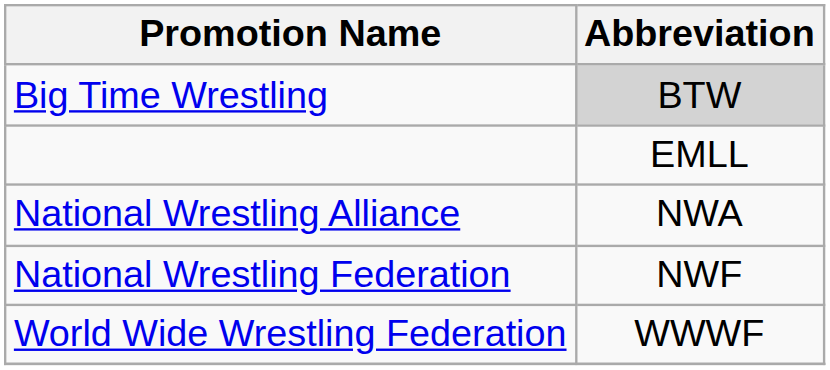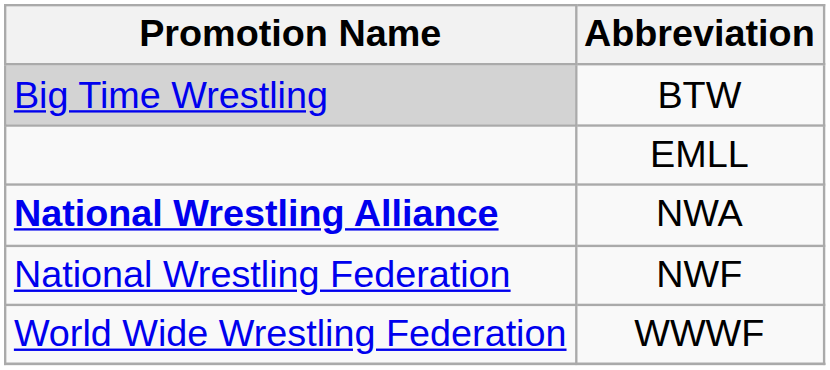(171, 94) no background -> (171, 94) lightgrey background
(699, 94) lightgrey background -> (699, 94) no background
(237, 214) normal -> (256, 214) bold
